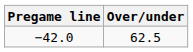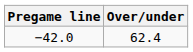(145, 37) 62.5 -> (145, 37) 62.4
